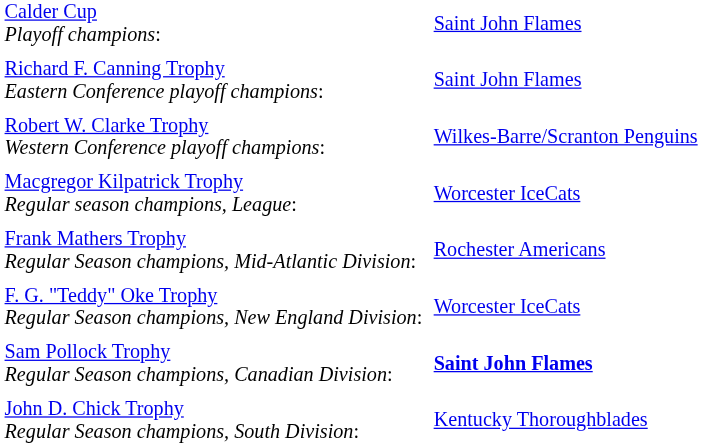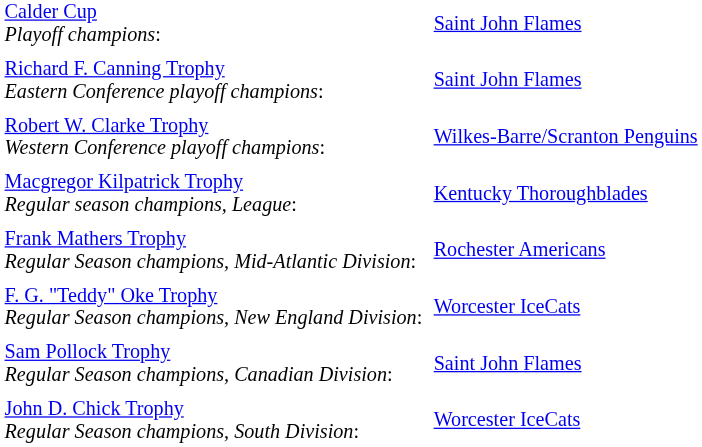(507, 193) Worcester IceCats -> (541, 193) Kentucky Thoroughblades
(513, 363) bold -> (508, 363) normal
(541, 420) Kentucky Thoroughblades -> (507, 420) Worcester IceCats
